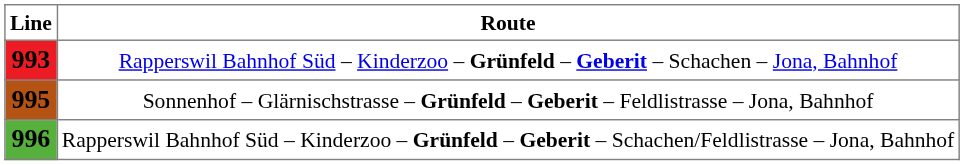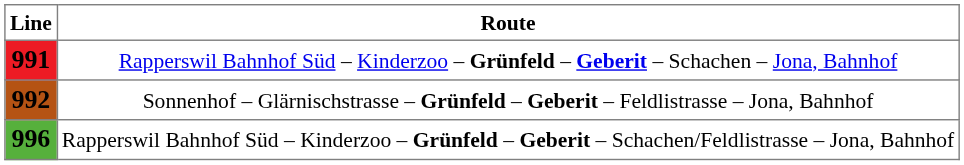(31, 59) 993 -> (31, 59) 991
(31, 99) 995 -> (31, 99) 992
